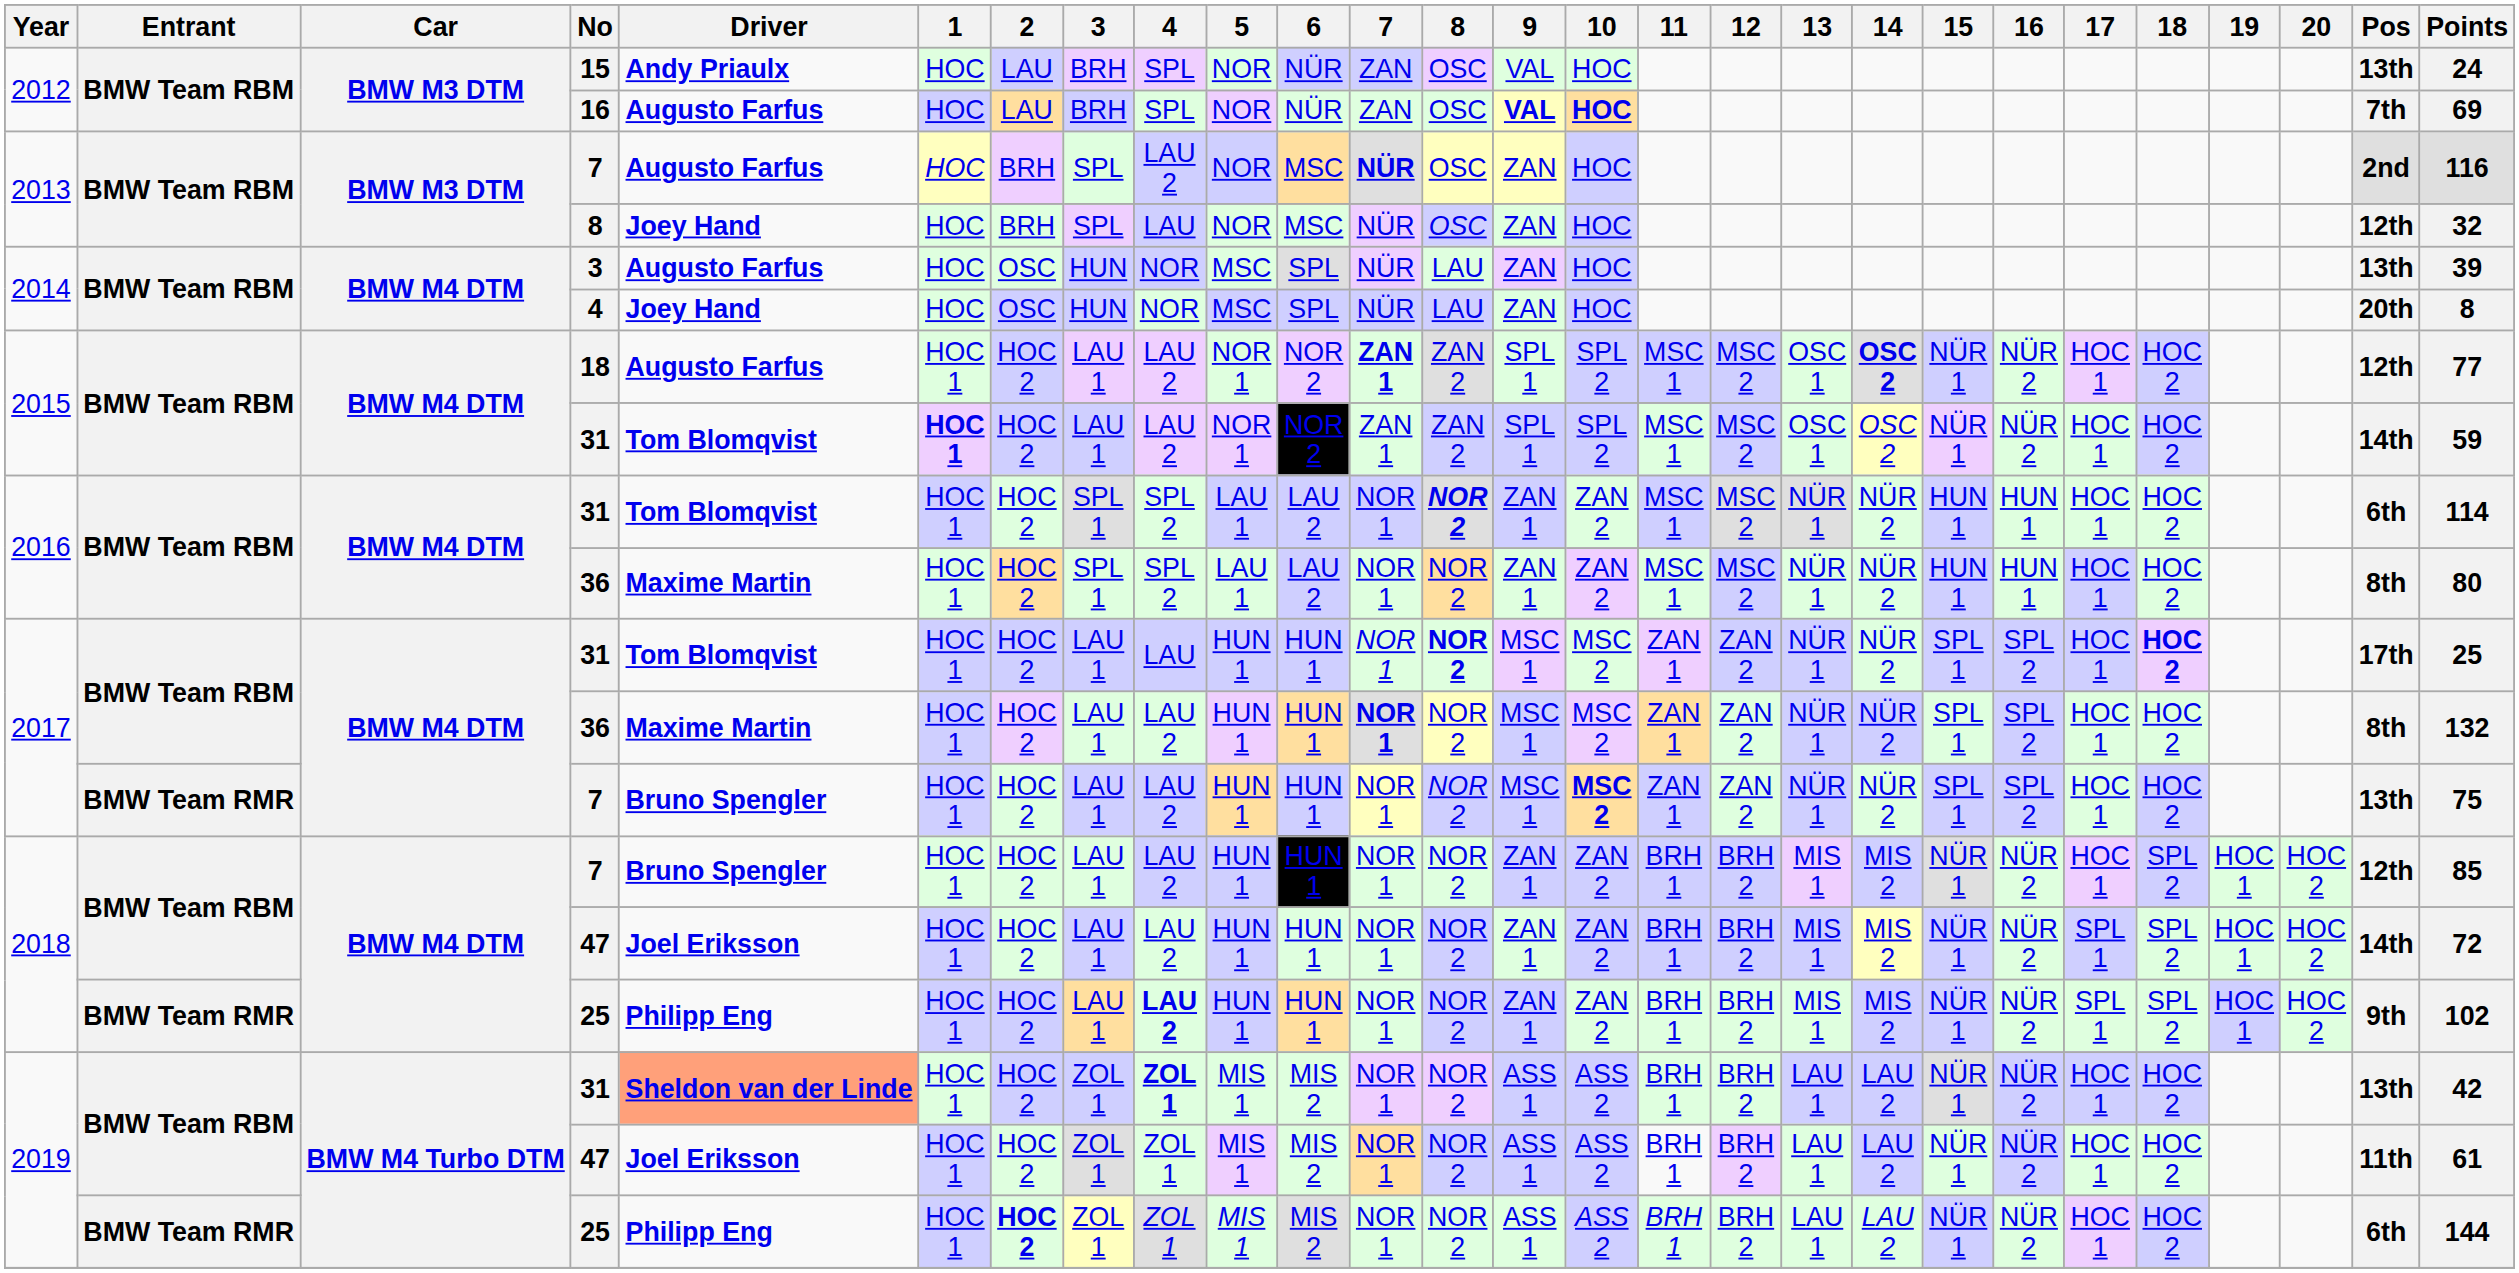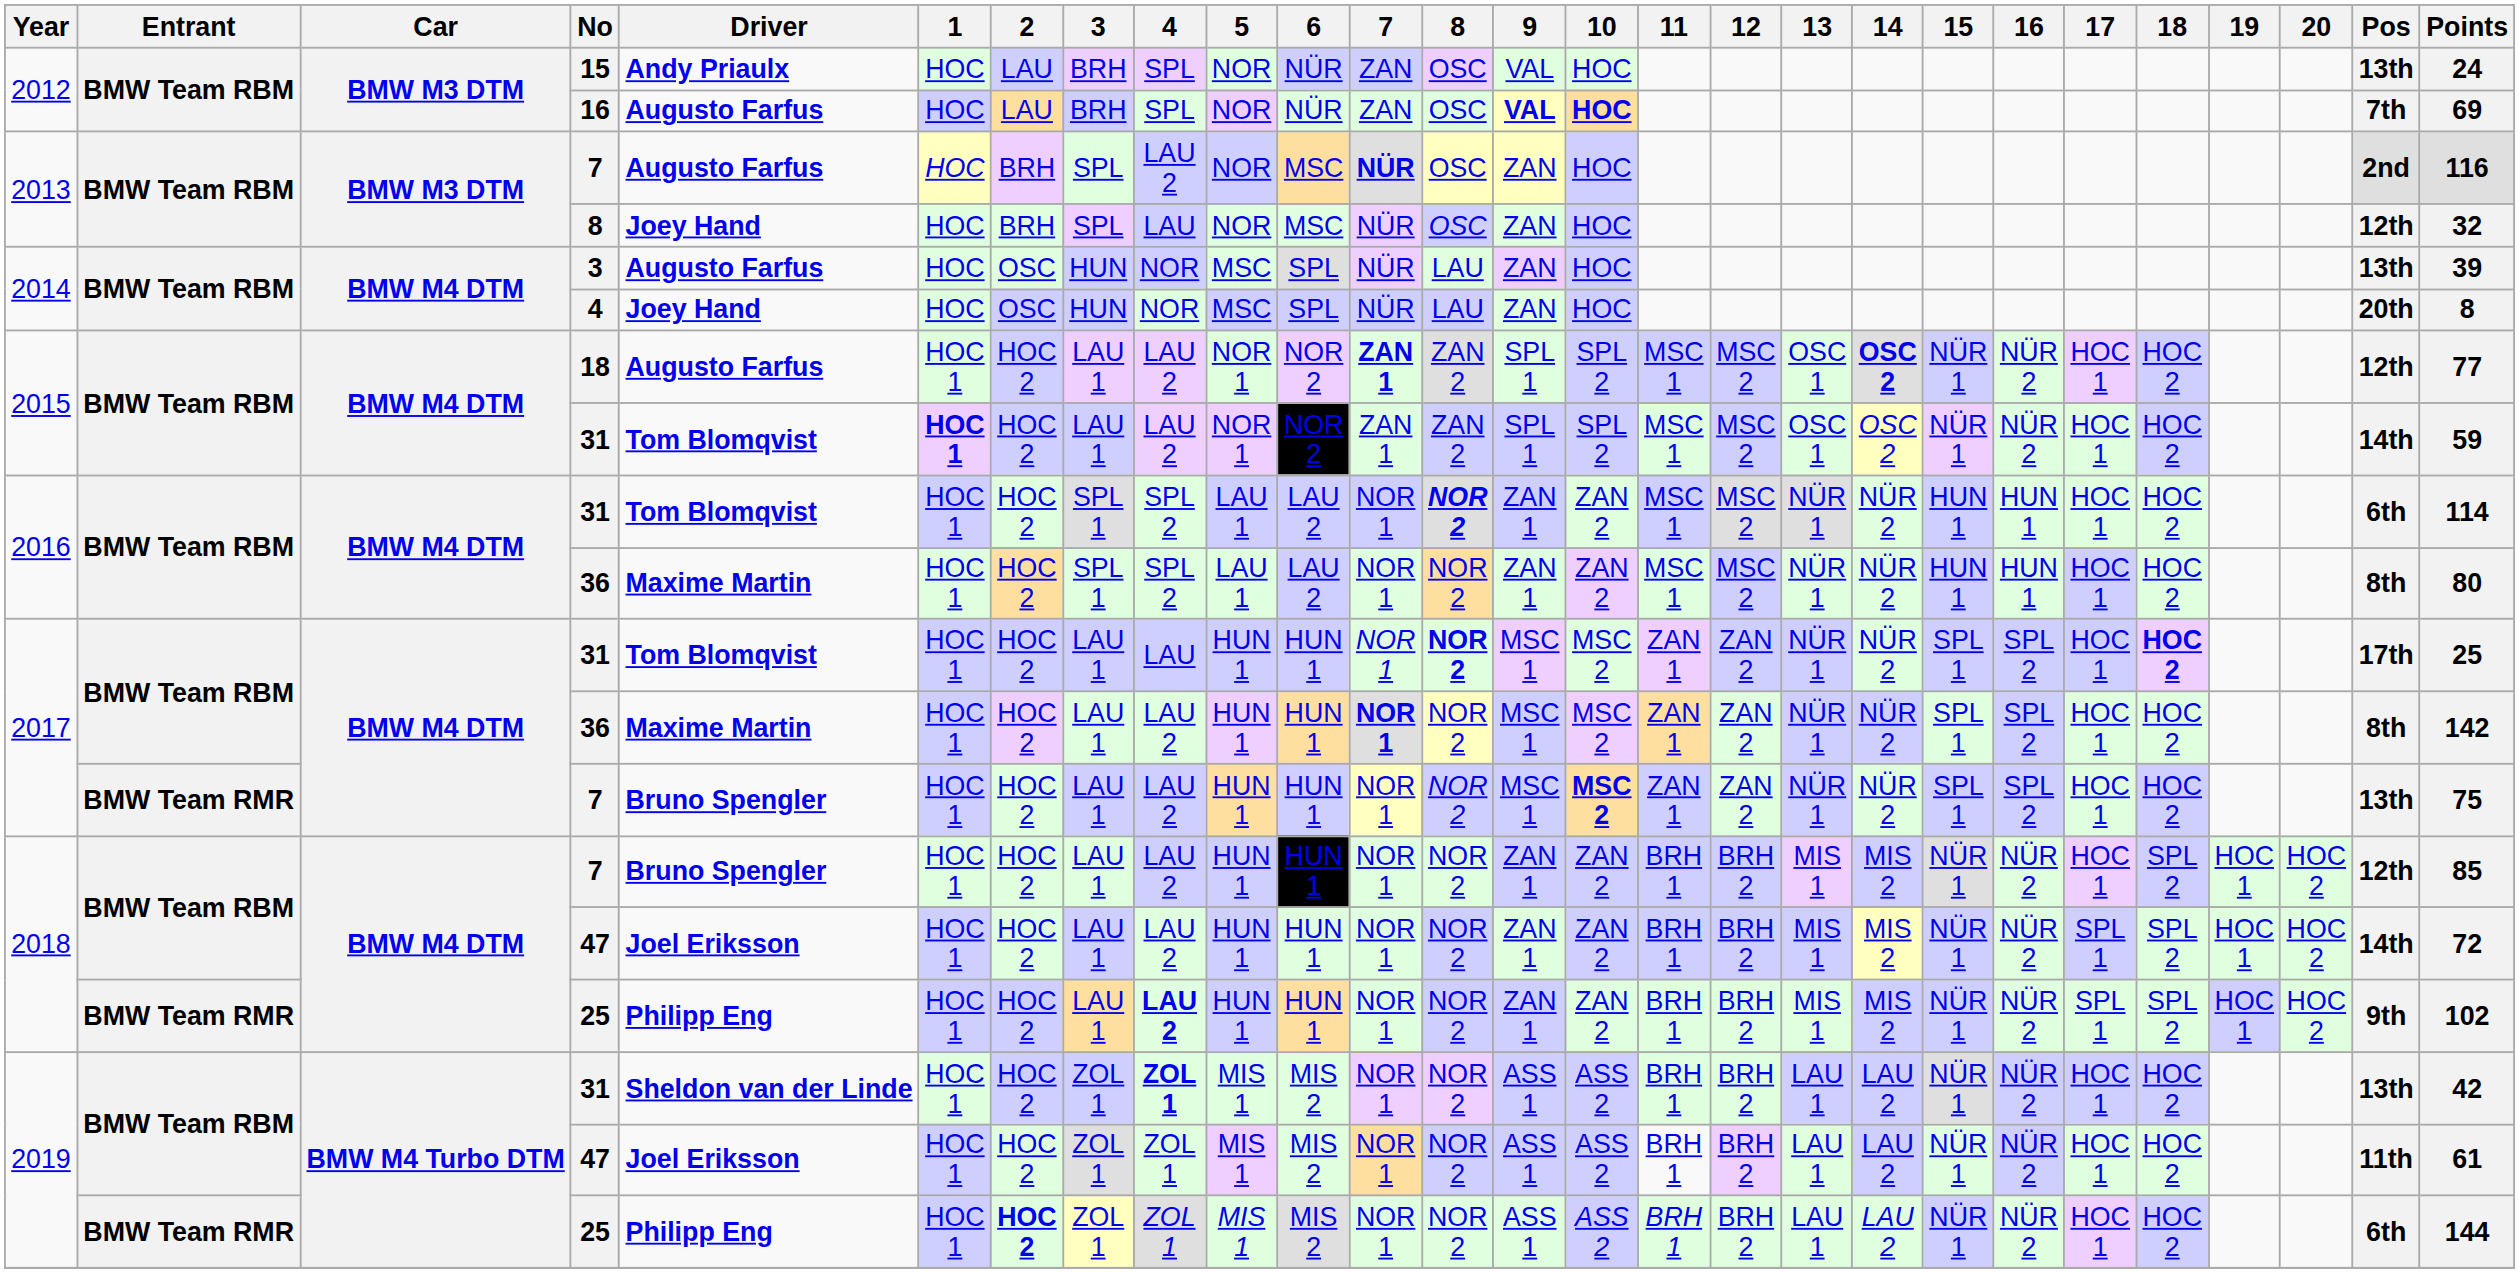(2467, 728) 132 -> (2467, 728) 142
(769, 1088) lightsalmon background -> (769, 1088) no background
